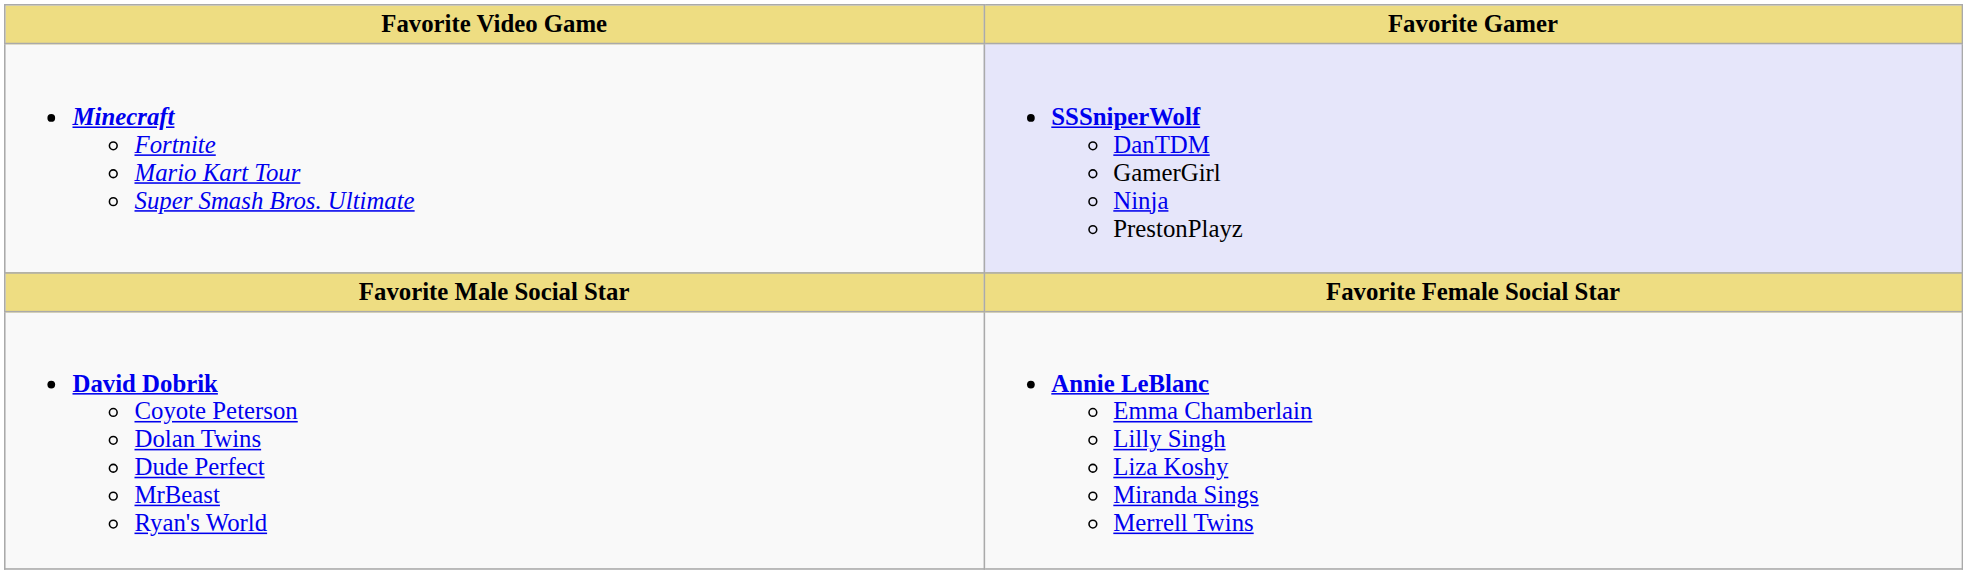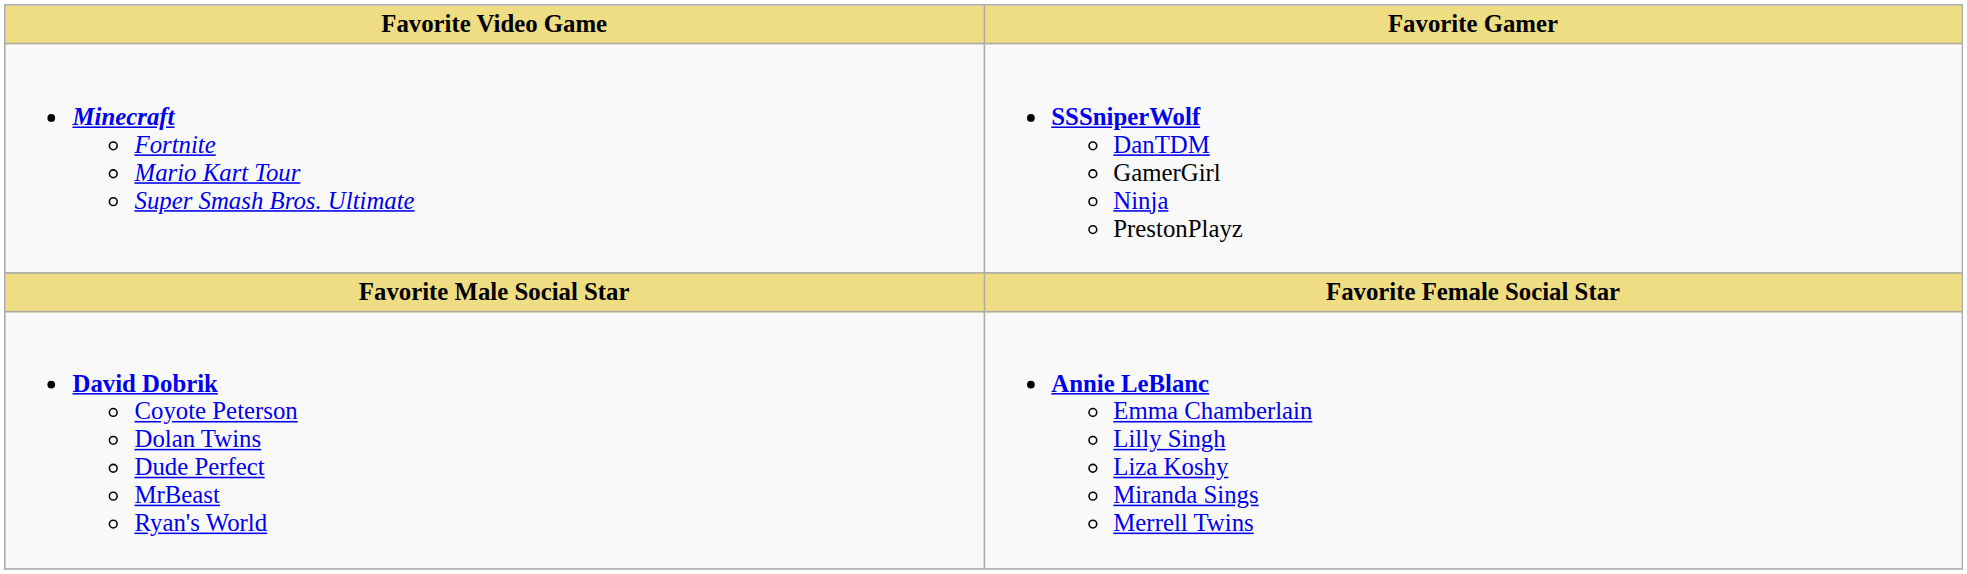(1473, 172) lavender background -> (1473, 172) no background
